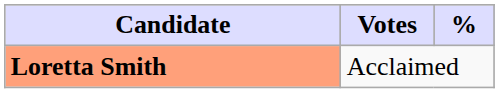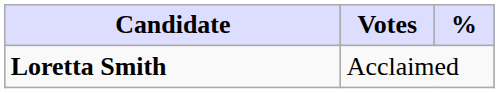(89, 66) lightsalmon background -> (89, 66) no background
